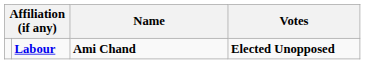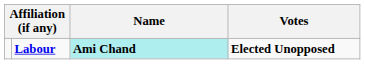(104, 48) no background -> (104, 48) paleturquoise background
